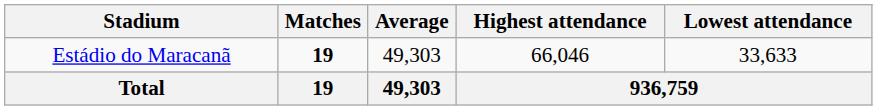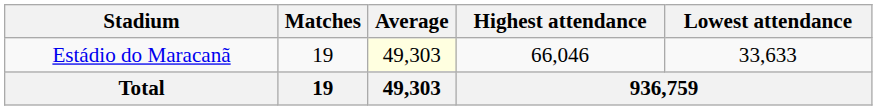(323, 54) bold -> (323, 54) normal
(412, 54) no background -> (412, 54) lightyellow background
